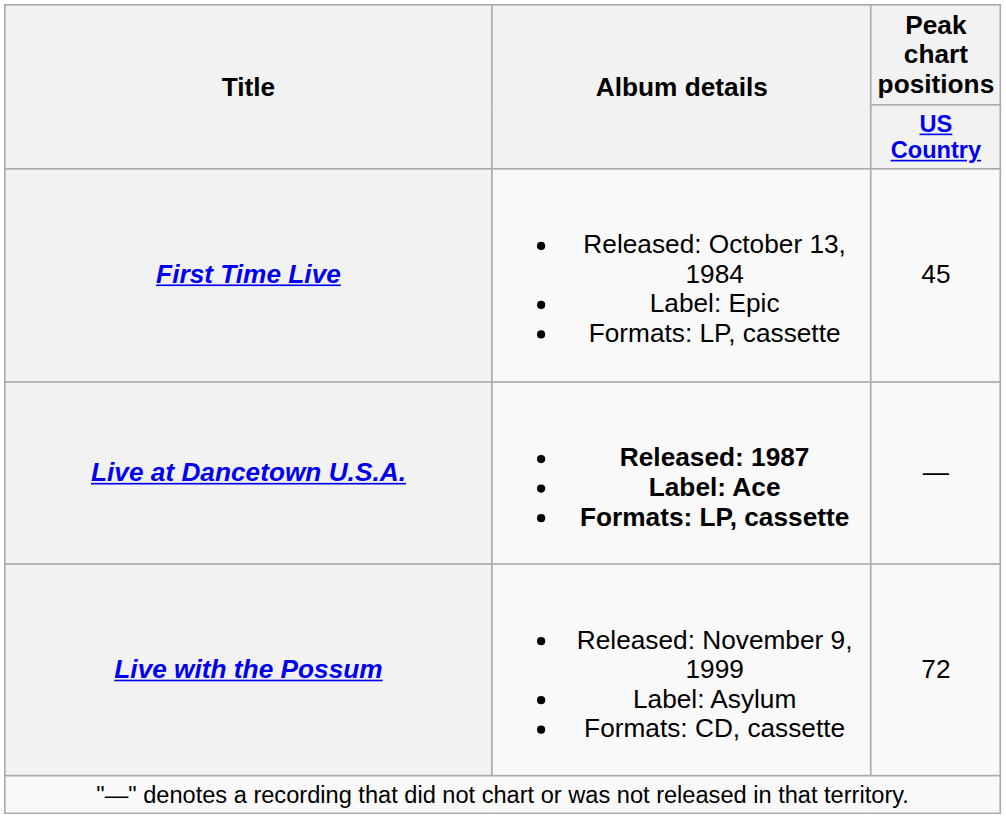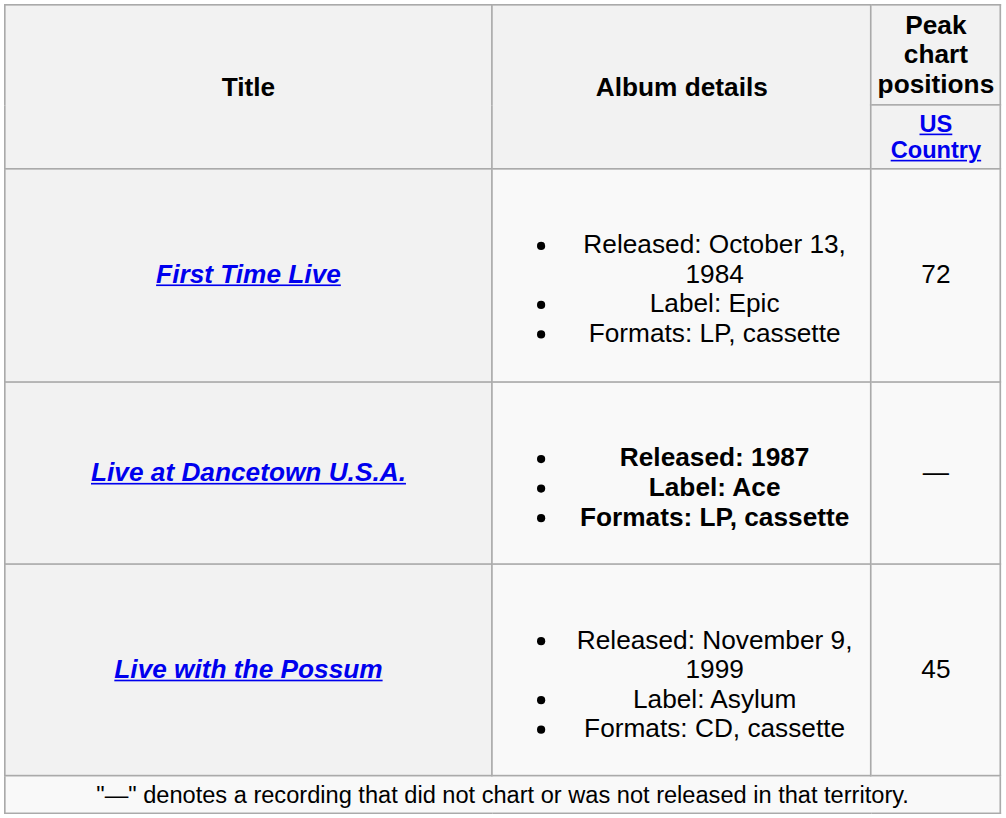(936, 274) 45 -> (936, 274) 72
(936, 669) 72 -> (936, 669) 45
